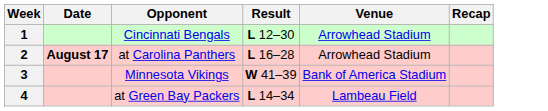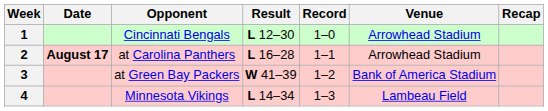+ column: (325, 14)
(177, 75) Minnesota Vikings -> (177, 75) at Green Bay Packers
(177, 95) at Green Bay Packers -> (177, 95) Minnesota Vikings
